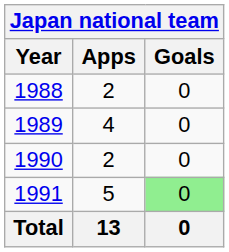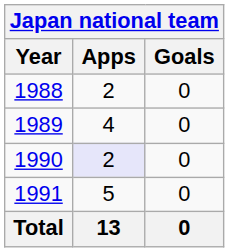(109, 159) no background -> (109, 159) lavender background
(184, 194) lightgreen background -> (184, 194) no background
